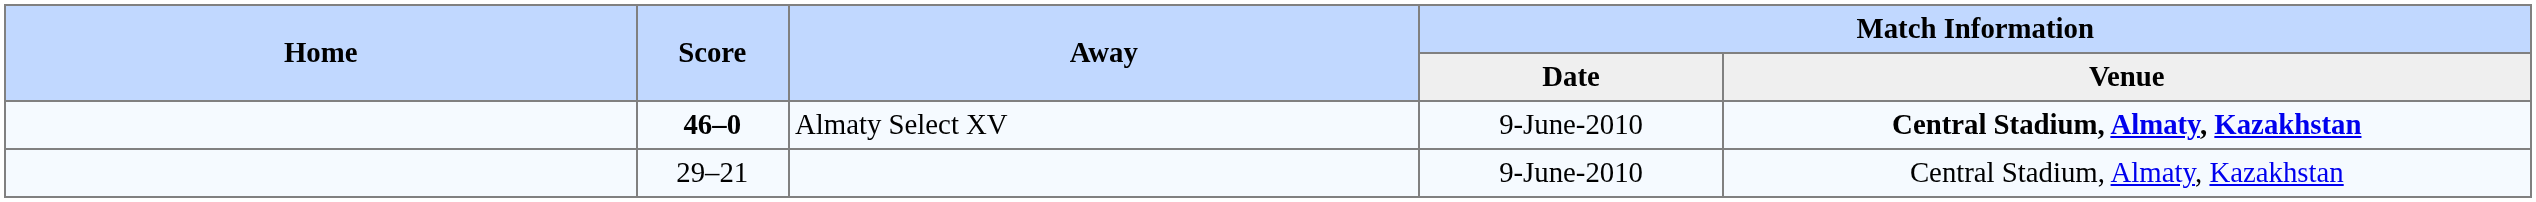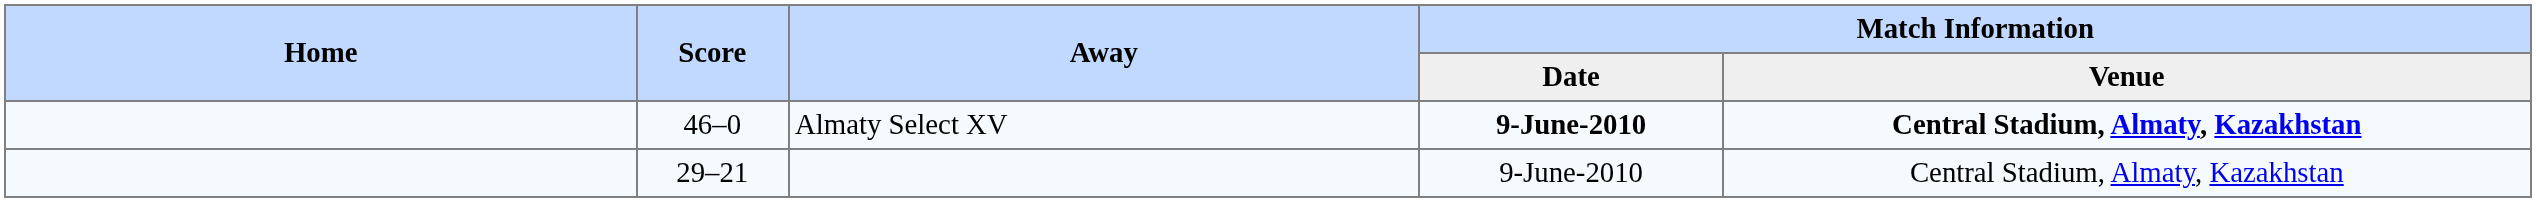(712, 124) bold -> (712, 124) normal
(1571, 124) normal -> (1571, 124) bold
